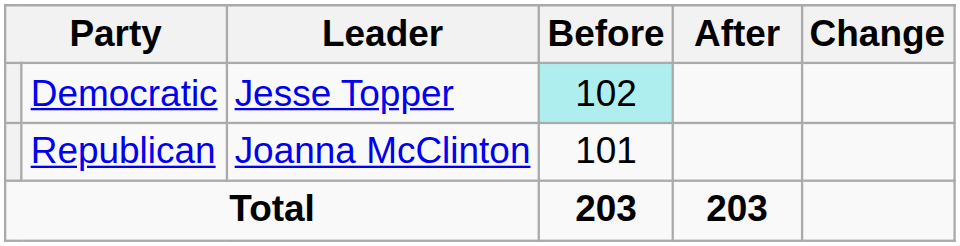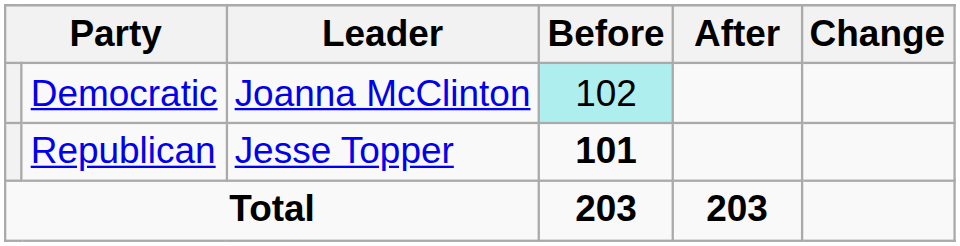(344, 92) Jesse Topper -> (383, 92) Joanna McClinton
(383, 151) Joanna McClinton -> (344, 151) Jesse Topper
(606, 151) normal -> (606, 151) bold
